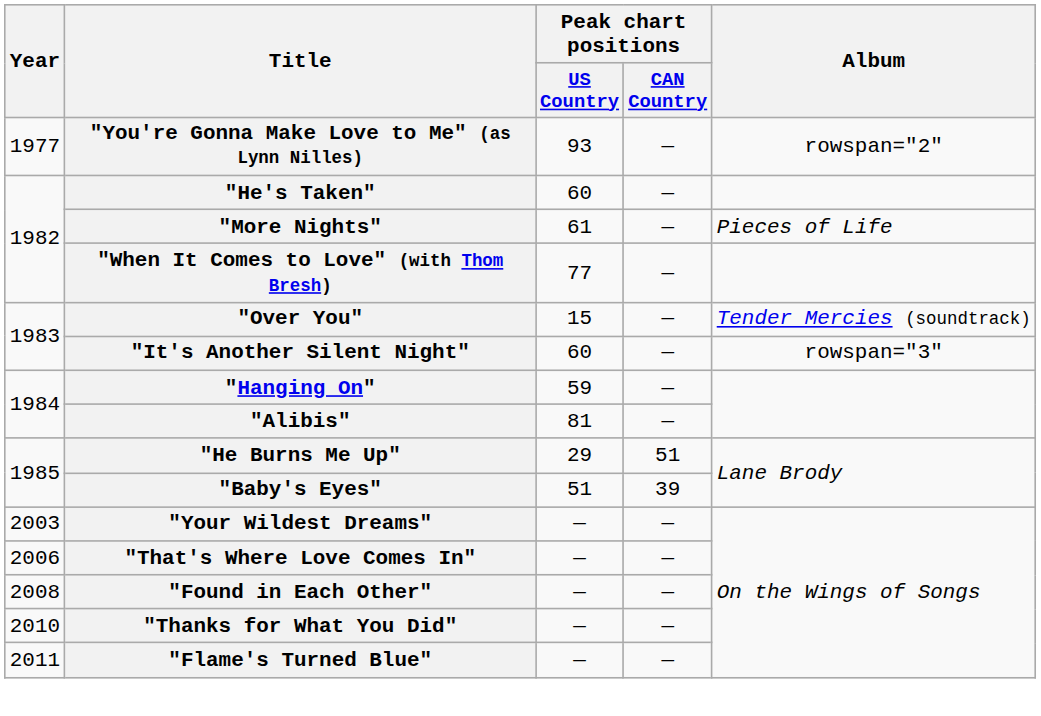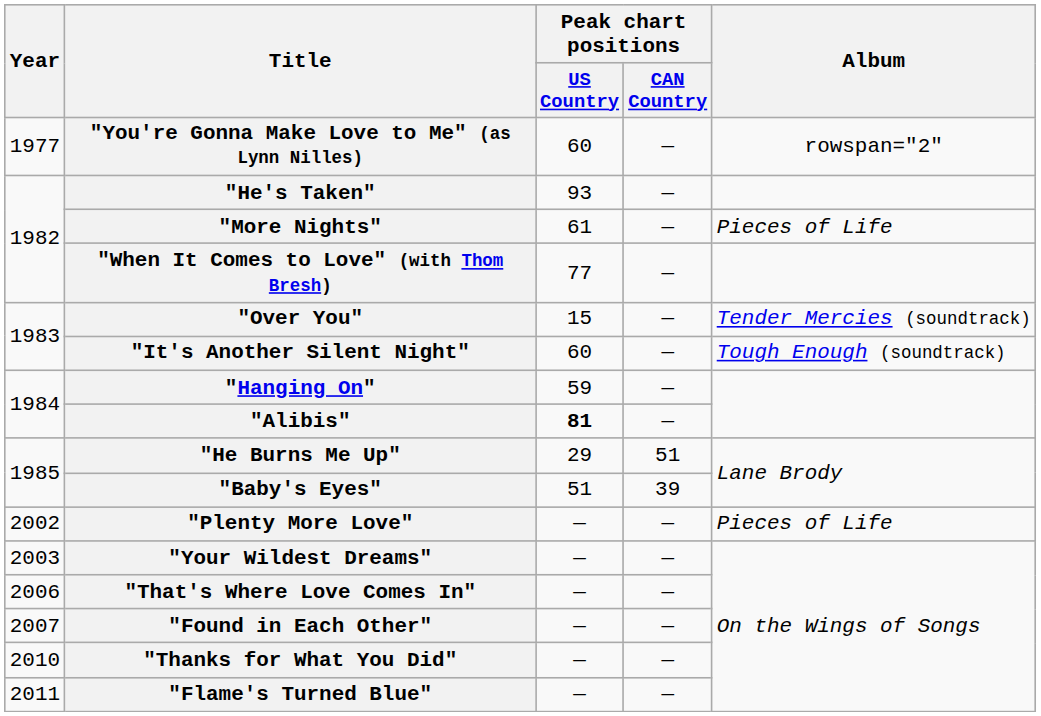(580, 146) 93 -> (580, 146) 60
(580, 193) 60 -> (580, 193) 93
(874, 353) rowspan="3" -> (861, 353) Tough Enough (soundtrack)
(580, 421) normal -> (580, 421) bold
+ row: (300, 524)
(35, 592) 2008 -> (35, 626) 2007
